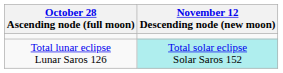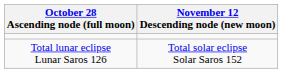(208, 53) paleturquoise background -> (208, 53) no background
